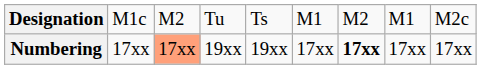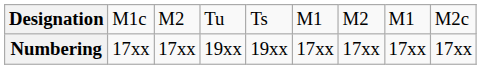(177, 49) lightsalmon background -> (177, 49) no background
(361, 49) bold -> (361, 49) normal
